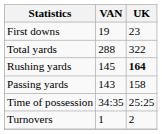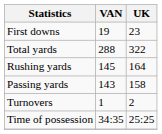(137, 66) bold -> (137, 66) normal
rows swapped: (30, 120) <-> (50, 102)
